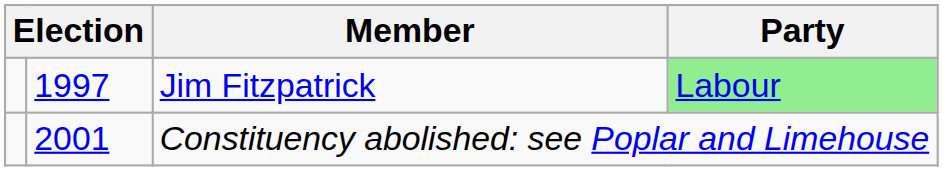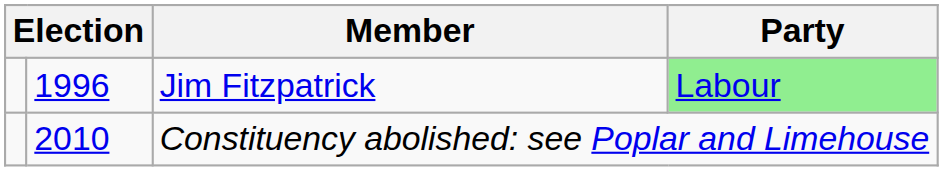(72, 84) 1997 -> (72, 84) 1996
(72, 138) 2001 -> (72, 138) 2010
